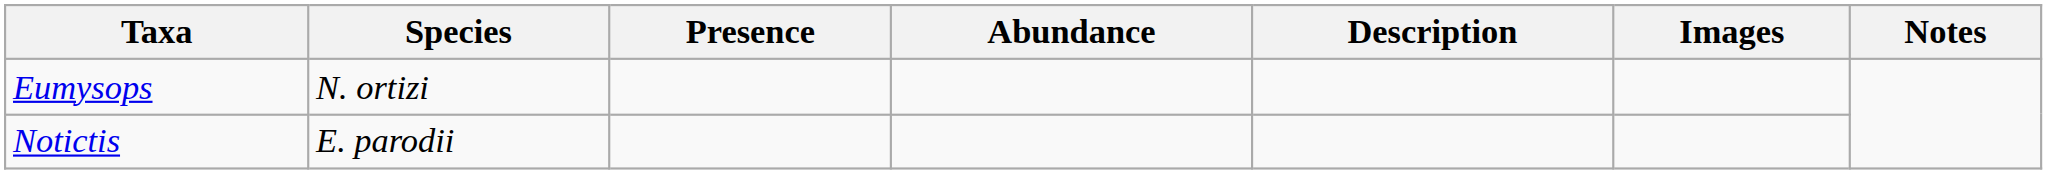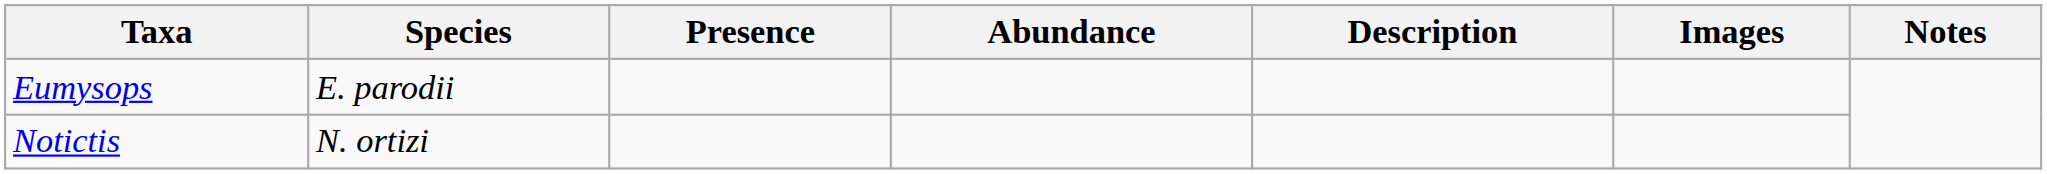(373, 86) N. ortizi -> (385, 86) E. parodii
(385, 140) E. parodii -> (373, 140) N. ortizi
